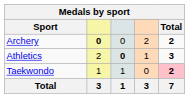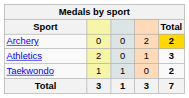(99, 42) bold -> (99, 42) normal
(171, 42) no background -> (171, 42) gold background
(123, 56) bold -> (123, 56) normal
(171, 71) pink background -> (171, 71) no background
